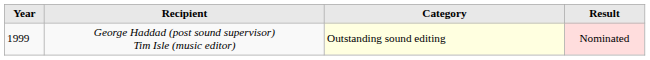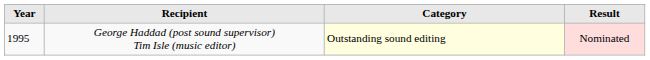(18, 39) 1999 -> (18, 39) 1995
